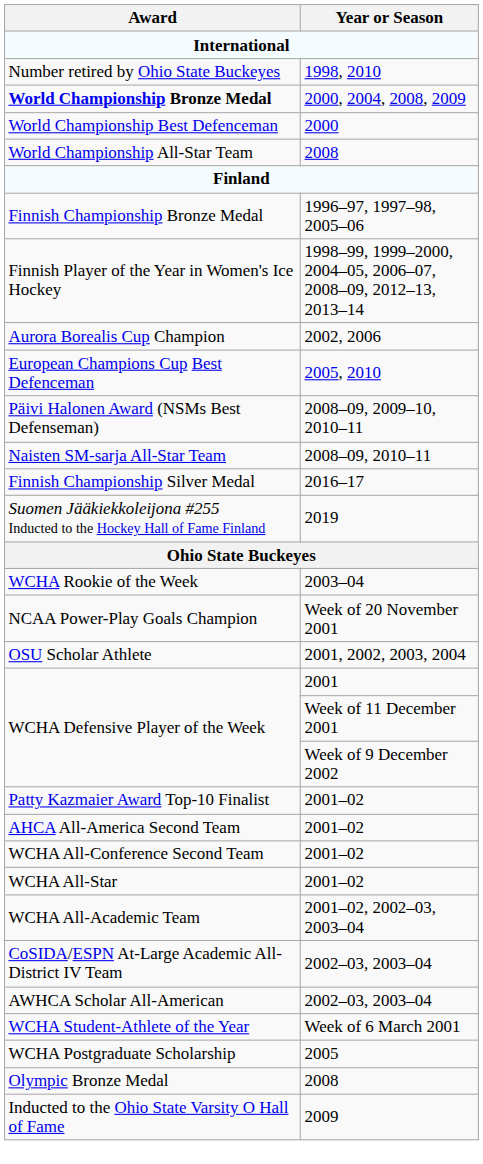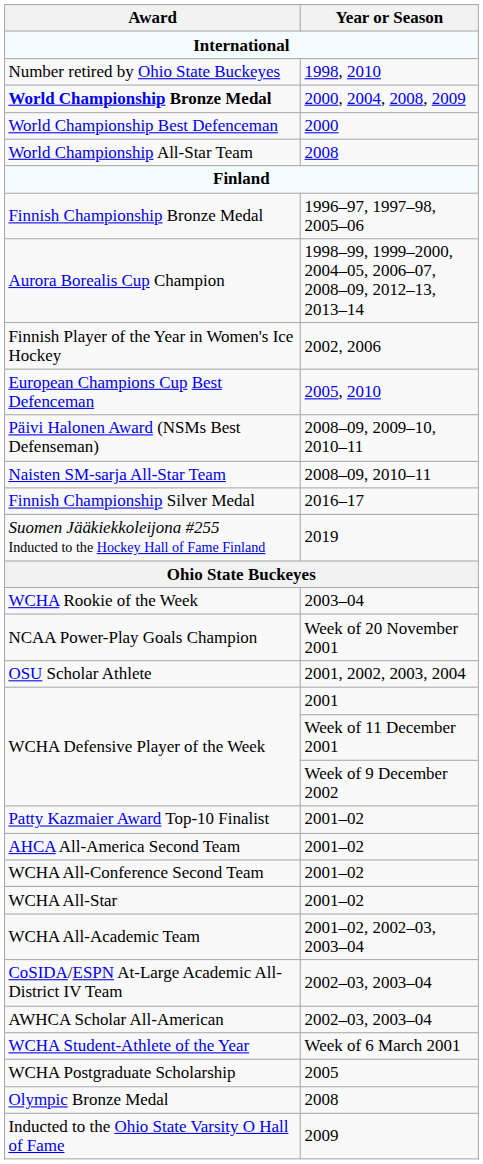(151, 280) Finnish Player of the Year in Women's Ice Hockey -> (117, 280) Aurora Borealis Cup Champion
(117, 336) Aurora Borealis Cup Champion -> (151, 345) Finnish Player of the Year in Women's Ice Hockey
